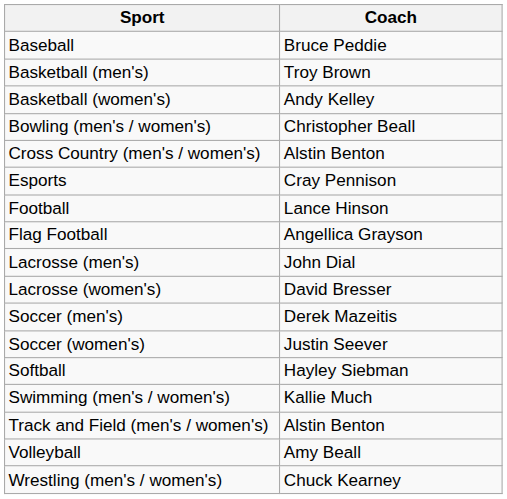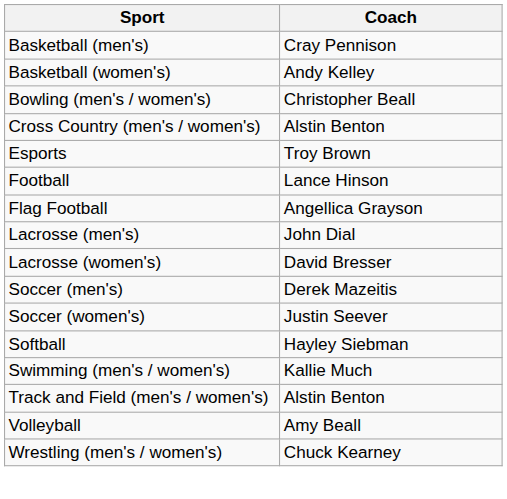- row: (41, 45)
(327, 72) Troy Brown -> (340, 45) Cray Pennison
(340, 180) Cray Pennison -> (327, 153) Troy Brown
